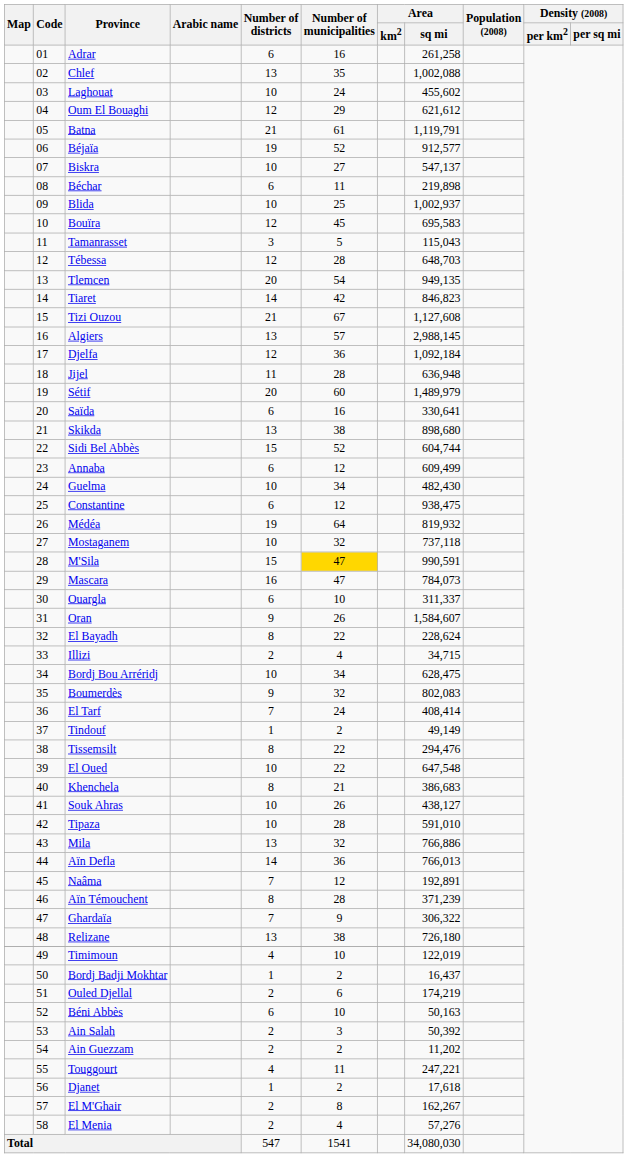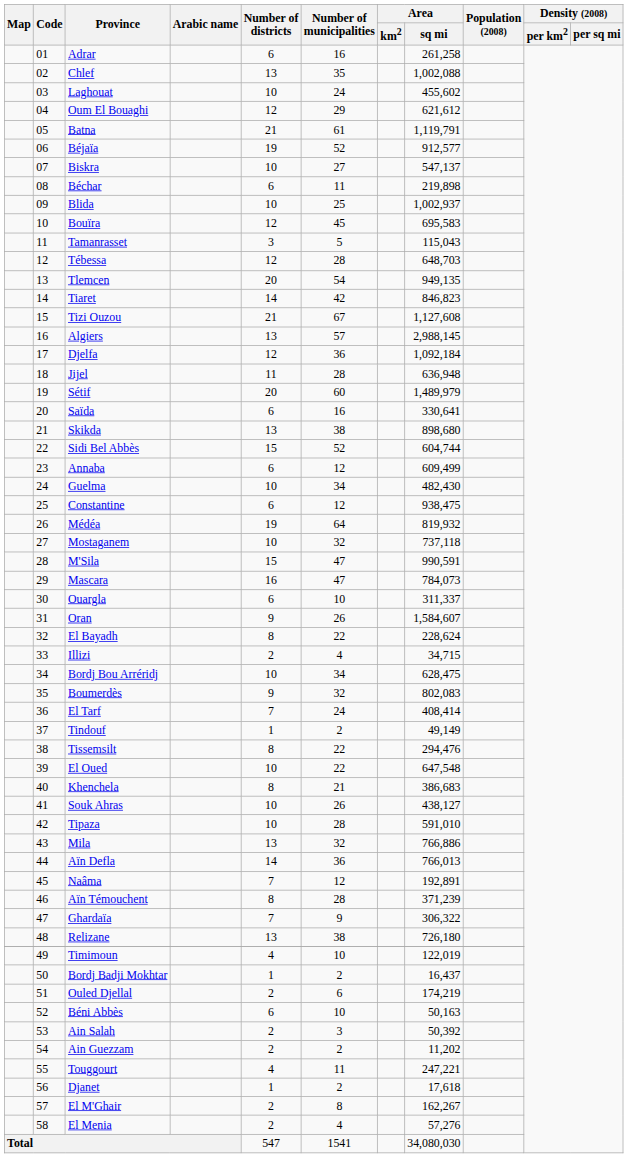(339, 561) gold background -> (339, 561) no background
